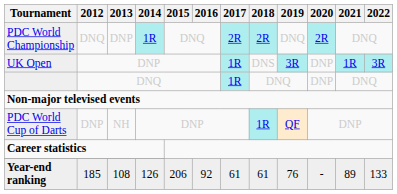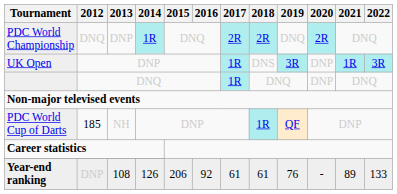(92, 124) DNP -> (92, 124) 185
(92, 173) 185 -> (92, 173) DNP
